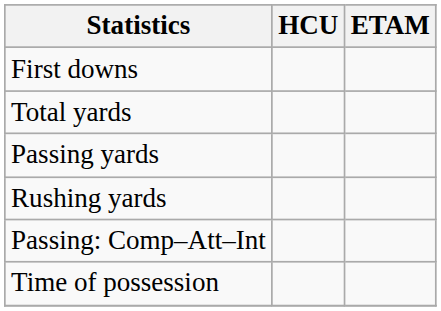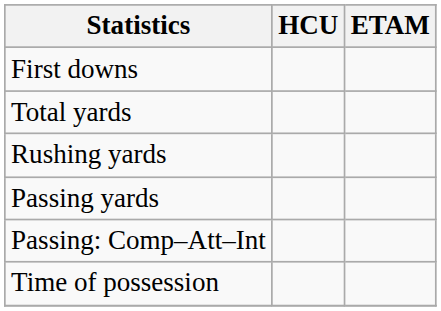rows swapped: (89, 197) <-> (85, 154)
